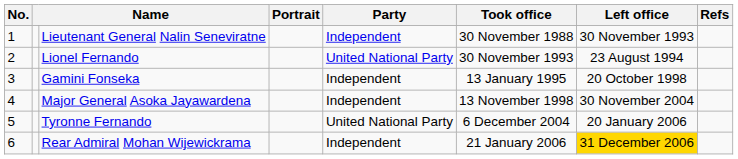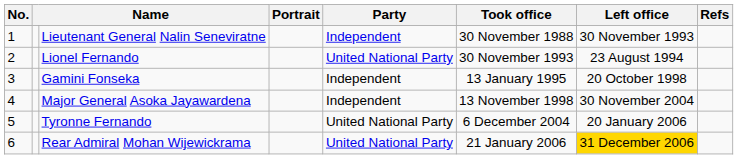(363, 143) Independent -> (389, 143) United National Party
